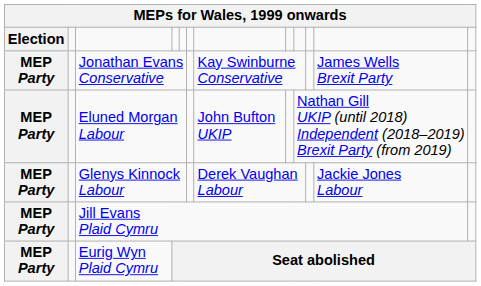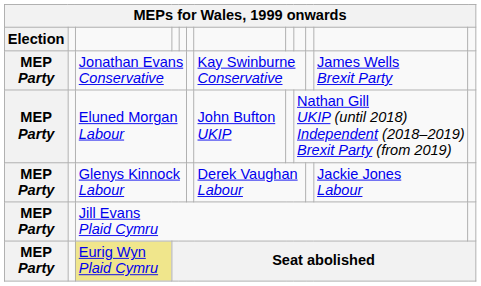(118, 261) no background -> (118, 261) khaki background
